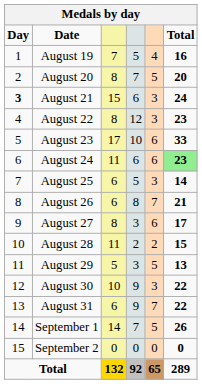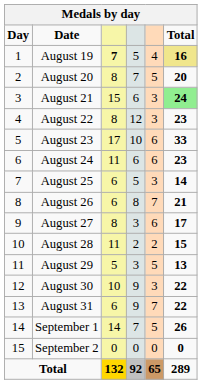(114, 56) normal -> (114, 56) bold
(181, 56) no background -> (181, 56) khaki background
(18, 98) bold -> (18, 98) normal
(181, 98) no background -> (181, 98) lightgreen background
(181, 160) lightgreen background -> (181, 160) no background
